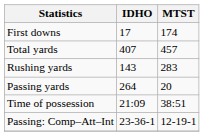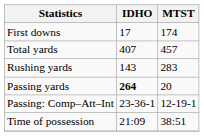(128, 85) normal -> (128, 85) bold
rows swapped: (60, 121) <-> (51, 103)
